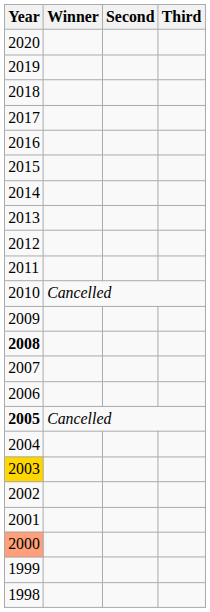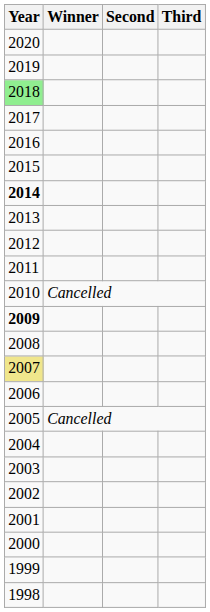(24, 92) no background -> (24, 92) lightgreen background
(24, 192) normal -> (24, 192) bold
(24, 318) normal -> (24, 318) bold
(24, 343) bold -> (24, 343) normal
(24, 368) no background -> (24, 368) khaki background
(24, 419) bold -> (24, 419) normal
(24, 469) gold background -> (24, 469) no background
(24, 544) lightsalmon background -> (24, 544) no background
